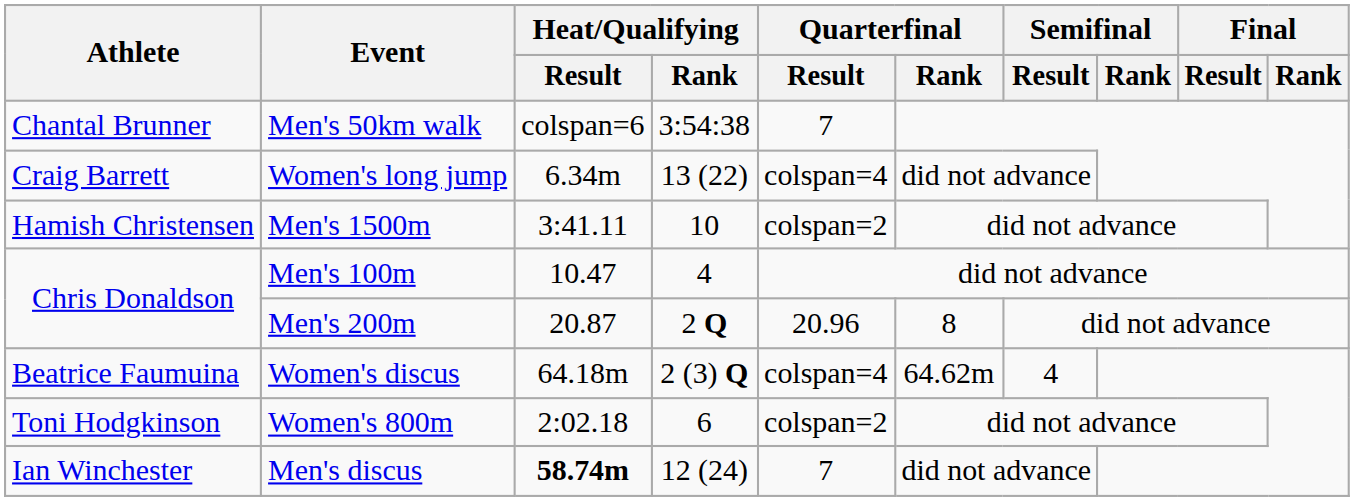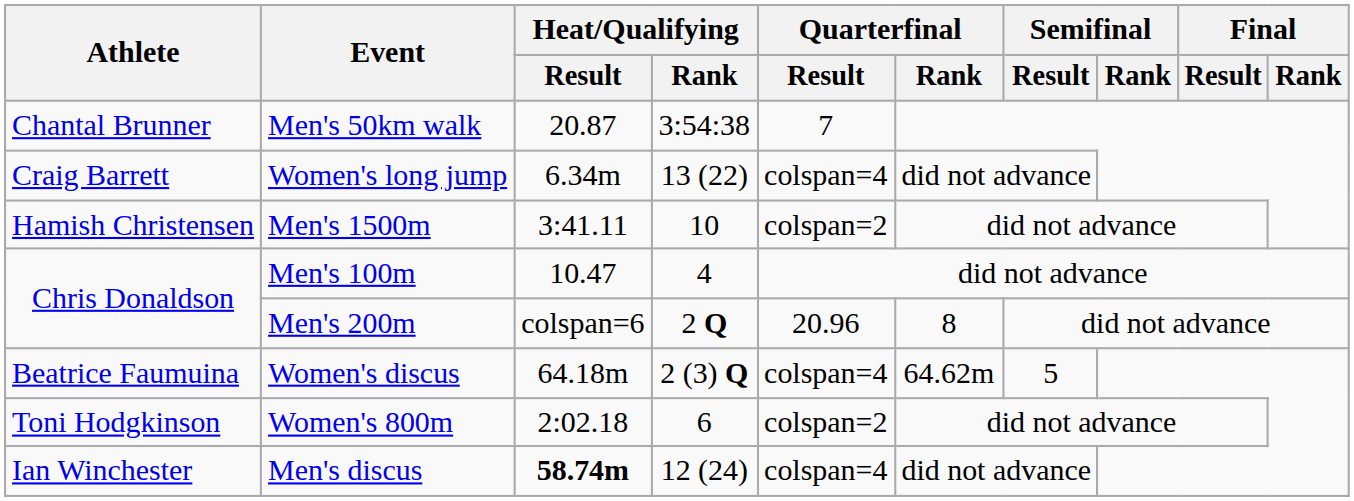(583, 125) colspan=6 -> (583, 125) 20.87
(583, 323) 20.87 -> (583, 323) colspan=6
(1051, 372) 4 -> (1051, 372) 5
(826, 471) 7 -> (826, 471) colspan=4
